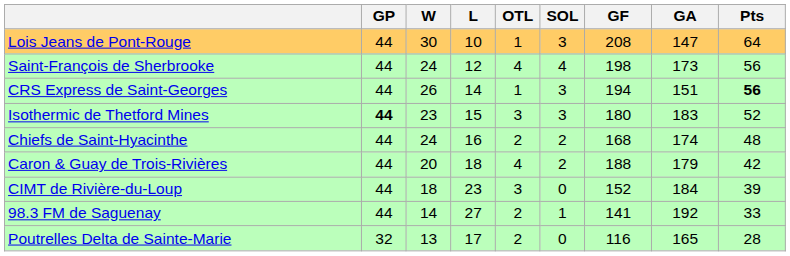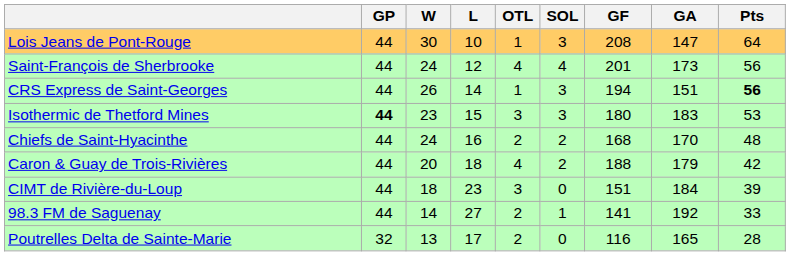(618, 66) 198 -> (618, 66) 201
(752, 115) 52 -> (752, 115) 53
(685, 139) 174 -> (685, 139) 170
(618, 189) 152 -> (618, 189) 151
